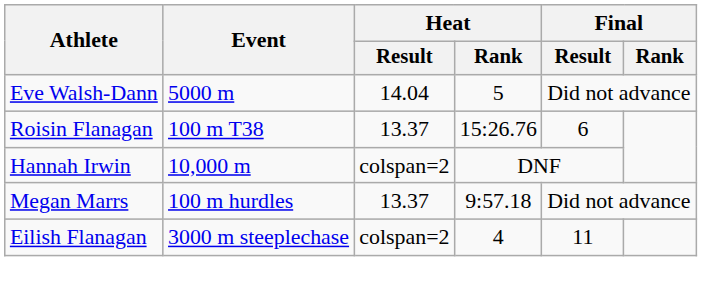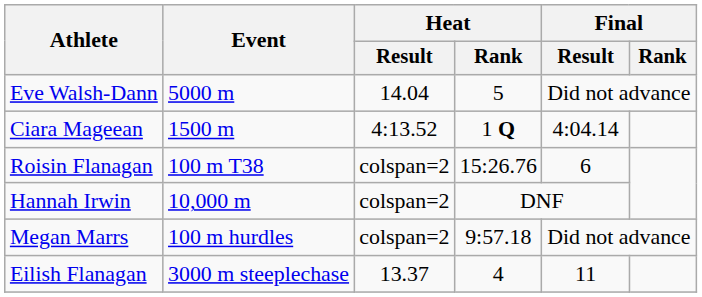+ row: (76, 129)
(404, 129) 13.37 -> (404, 165) colspan=2
(404, 201) 13.37 -> (404, 237) colspan=2
(404, 237) colspan=2 -> (404, 273) 13.37
